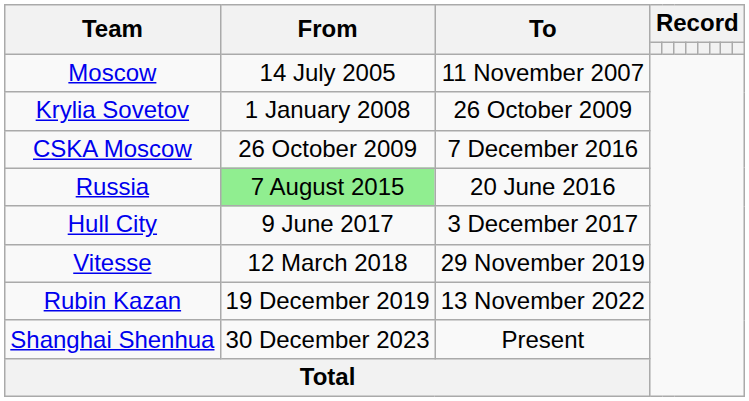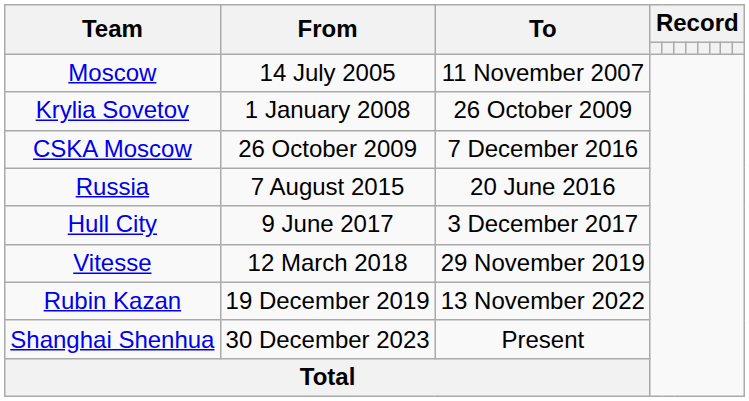(328, 186) lightgreen background -> (328, 186) no background
